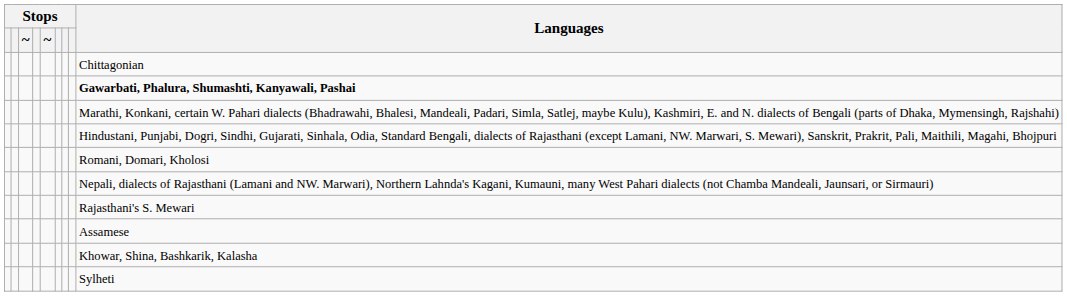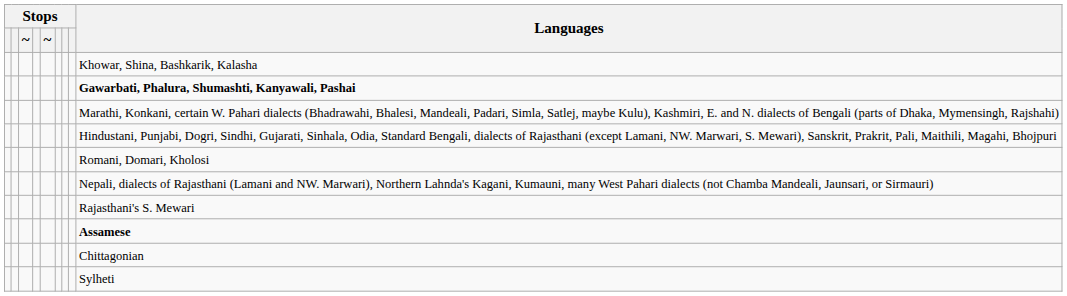(111, 65) Chittagonian -> (168, 65) Khowar, Shina, Bashkarik, Kalasha
(104, 232) normal -> (105, 231) bold
(168, 255) Khowar, Shina, Bashkarik, Kalasha -> (111, 255) Chittagonian
